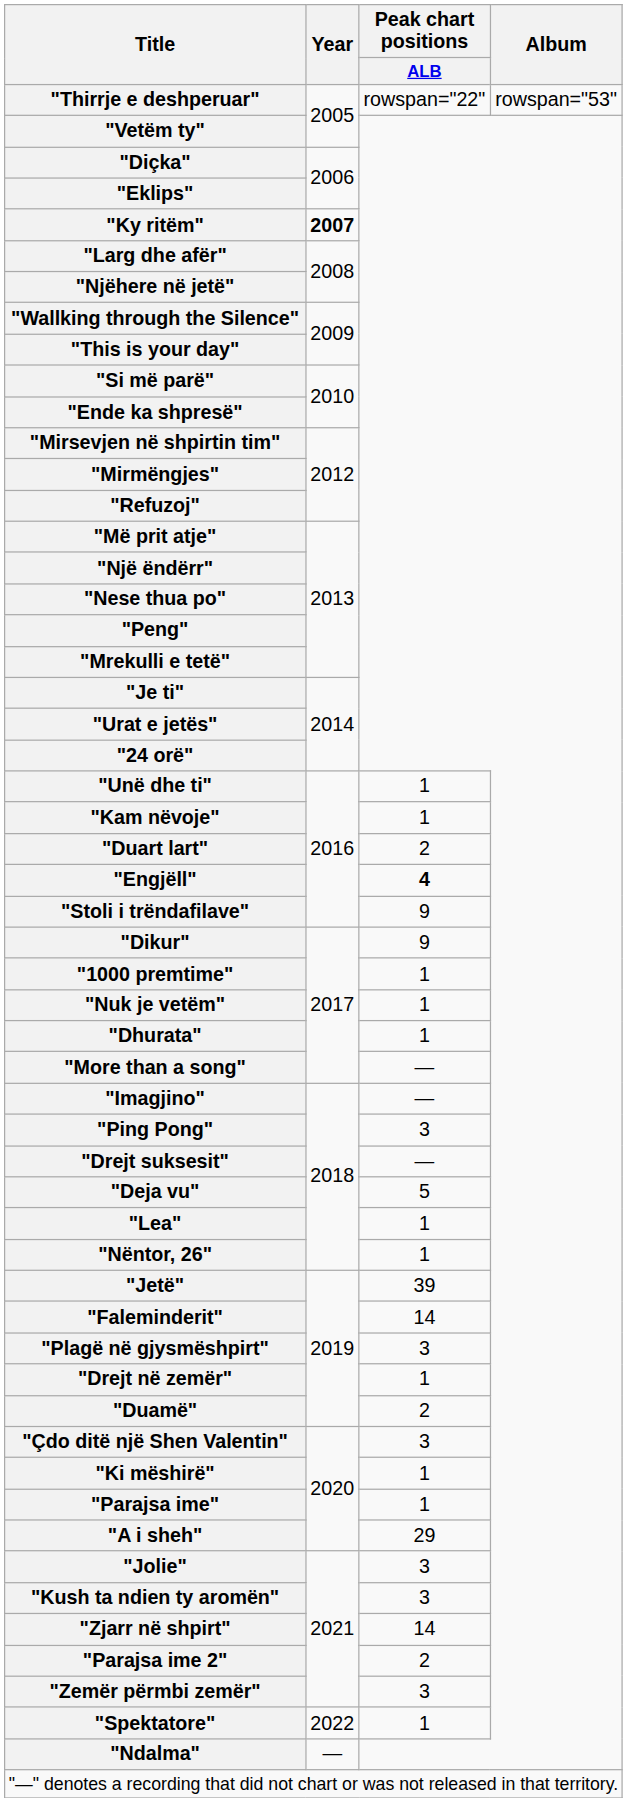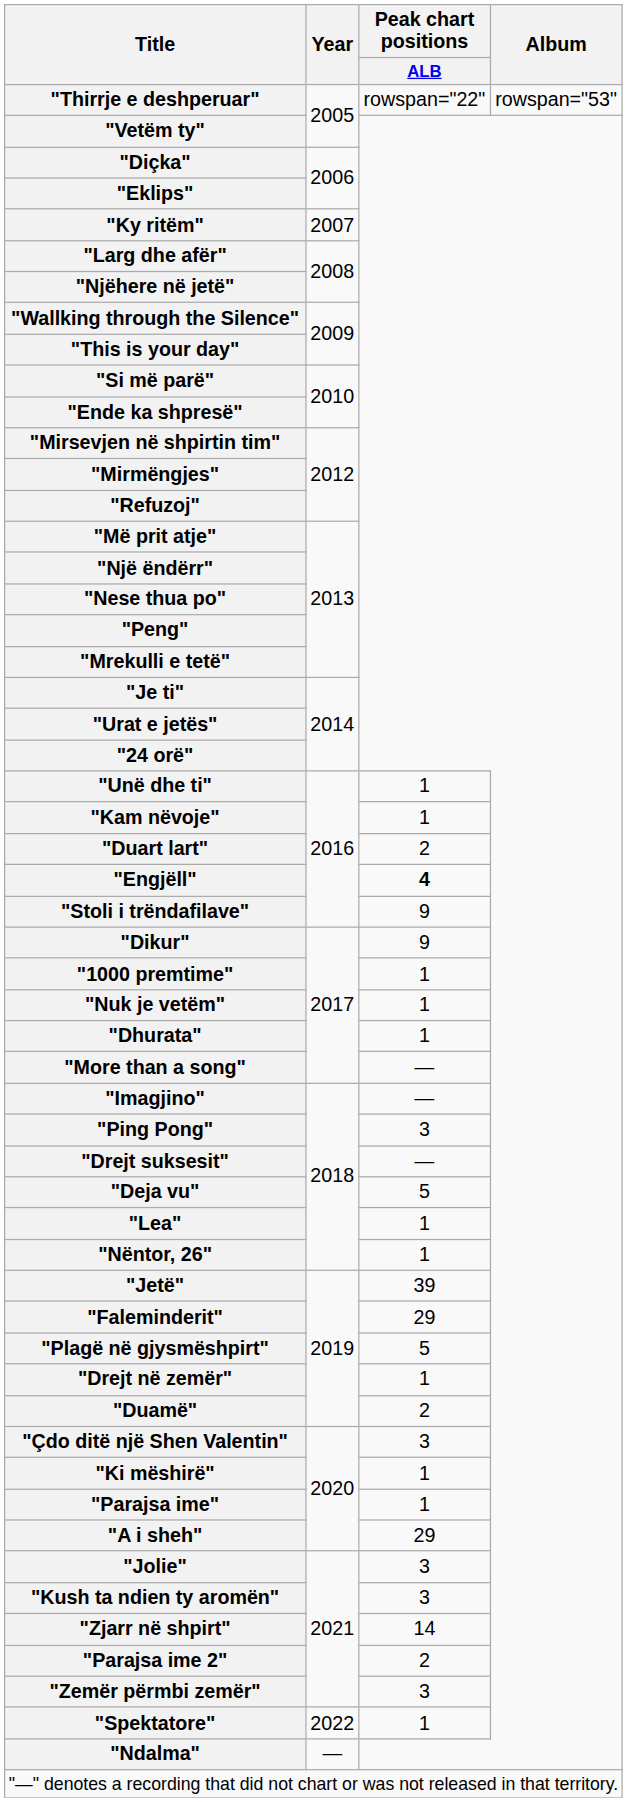(332, 224) bold -> (332, 224) normal
(424, 1317) 14 -> (424, 1317) 29
(424, 1348) 3 -> (424, 1348) 5
